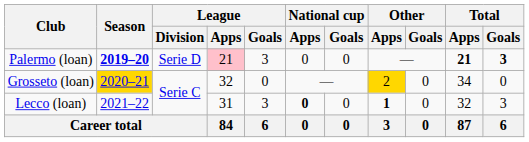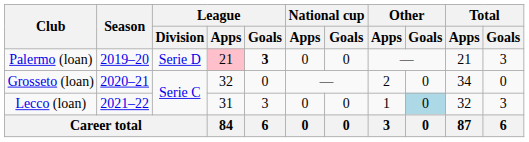(125, 59) bold -> (125, 59) normal
(265, 59) normal -> (265, 59) bold
(464, 59) bold -> (464, 59) normal
(503, 59) bold -> (503, 59) normal
(125, 81) gold background -> (125, 81) no background
(386, 81) gold background -> (386, 81) no background
(305, 103) bold -> (305, 103) normal
(386, 103) bold -> (386, 103) normal
(425, 103) no background -> (425, 103) lightblue background
